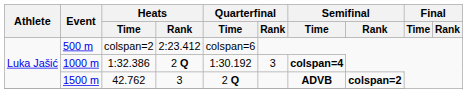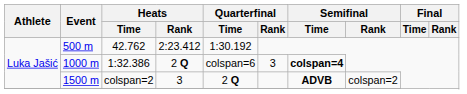(129, 46) colspan=2 -> (129, 46) 42.762
(230, 46) colspan=6 -> (230, 46) 1:30.192
(230, 64) 1:30.192 -> (230, 64) colspan=6
(129, 81) 42.762 -> (129, 81) colspan=2
(375, 81) bold -> (373, 81) normal
